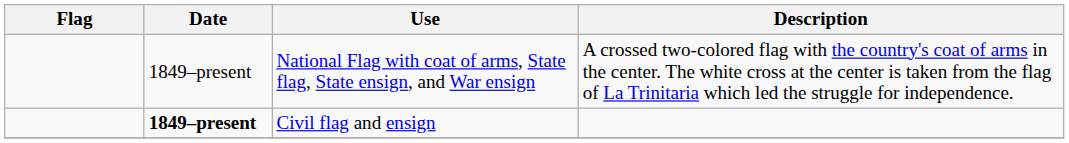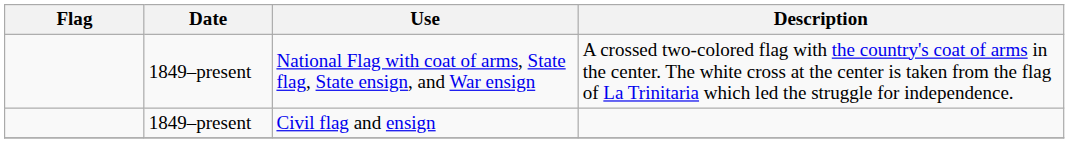(202, 122) bold -> (200, 122) normal
